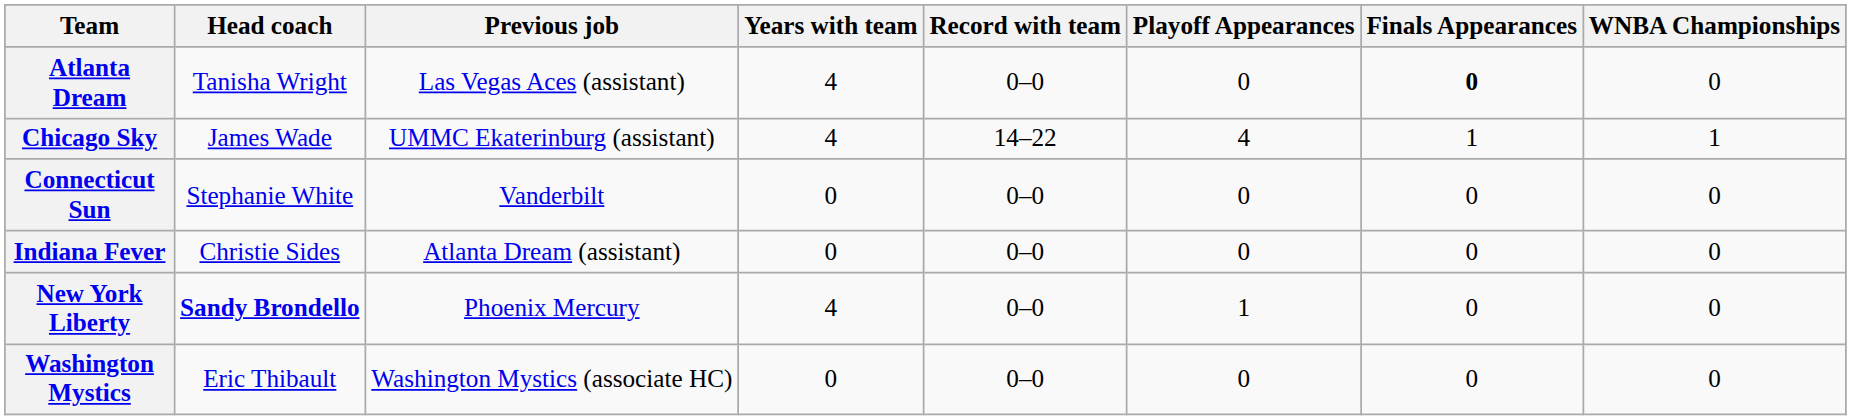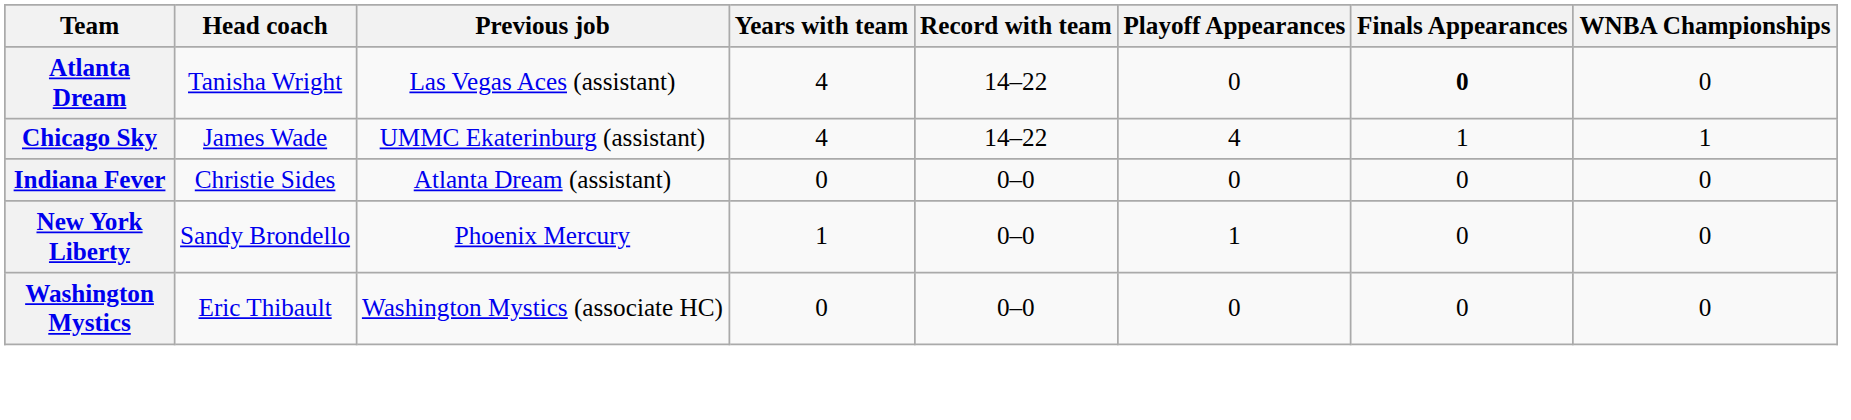(1025, 82) 0–0 -> (1016, 82) 14–22
- row: (90, 194)
(270, 307) bold -> (265, 236) normal
(831, 307) 4 -> (821, 236) 1
